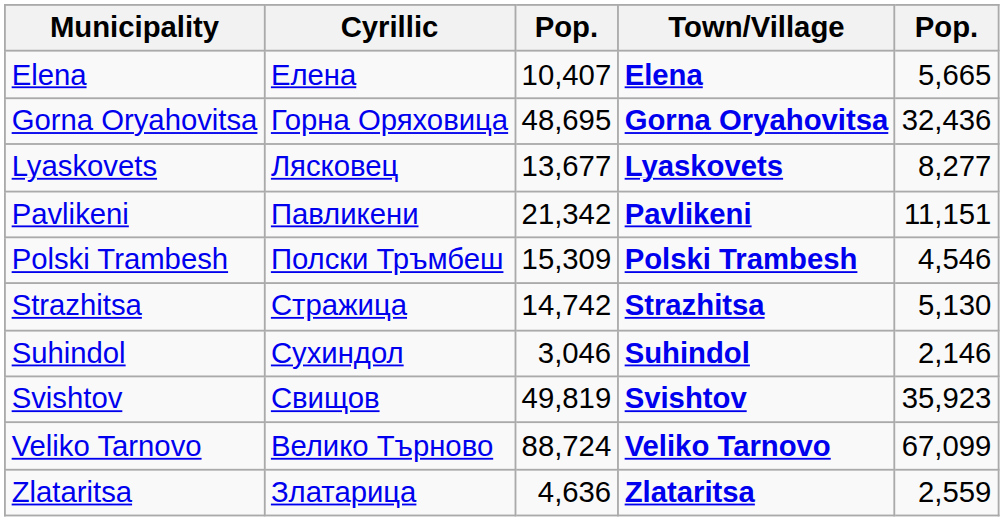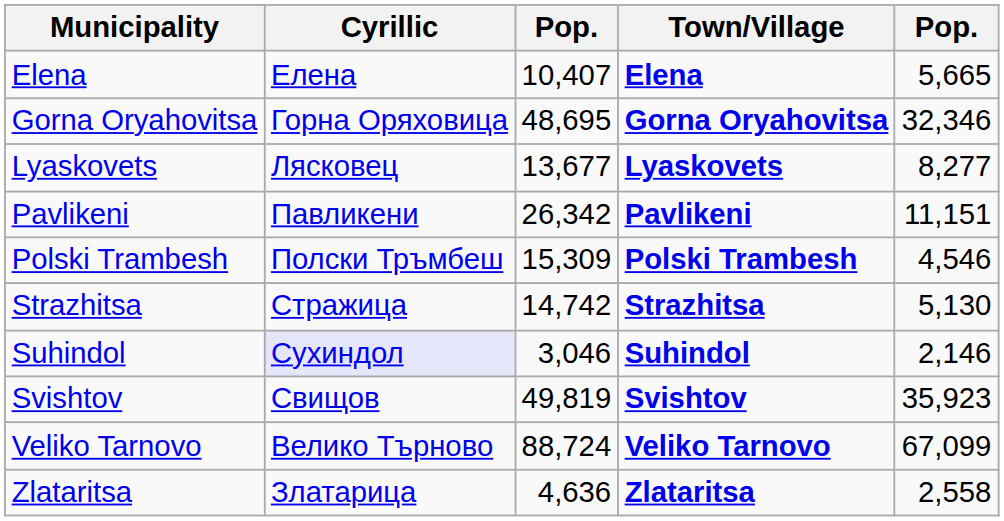(947, 120) 32,436 -> (947, 120) 32,346
(566, 213) 21,342 -> (566, 213) 26,342
(337, 352) no background -> (337, 352) lavender background
(955, 492) 2,559 -> (955, 492) 2,558
